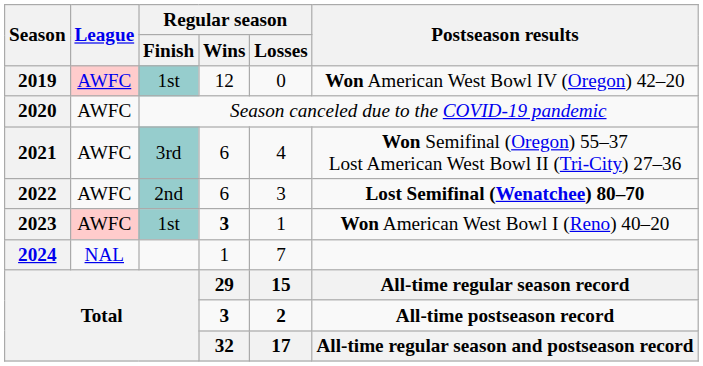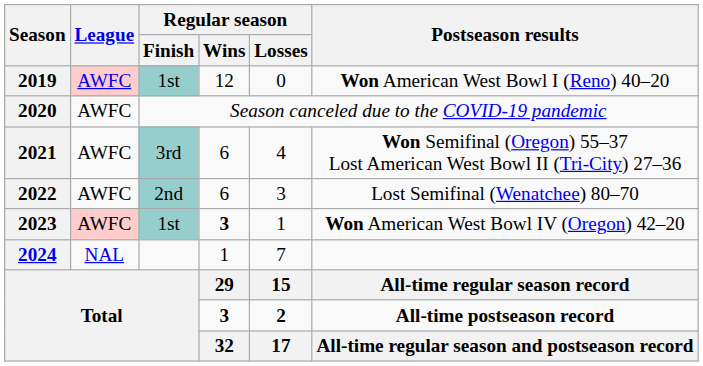(505, 80) Won American West Bowl IV (Oregon) 42–20 -> (505, 80) Won American West Bowl I (Reno) 40–20
(505, 193) bold -> (505, 193) normal
(505, 224) Won American West Bowl I (Reno) 40–20 -> (505, 224) Won American West Bowl IV (Oregon) 42–20
